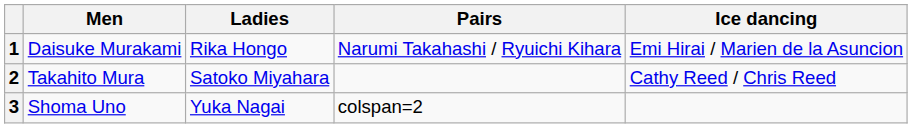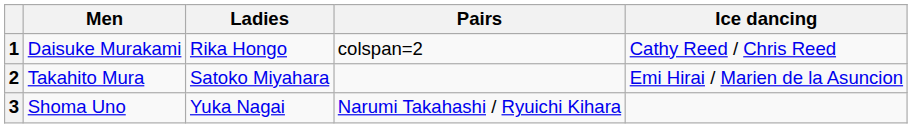(479, 48) Narumi Takahashi / Ryuichi Kihara -> (380, 48) colspan=2
(766, 48) Emi Hirai / Marien de la Asuncion -> (733, 48) Cathy Reed / Chris Reed
(733, 78) Cathy Reed / Chris Reed -> (766, 78) Emi Hirai / Marien de la Asuncion
(380, 107) colspan=2 -> (479, 107) Narumi Takahashi / Ryuichi Kihara
